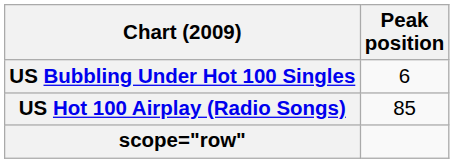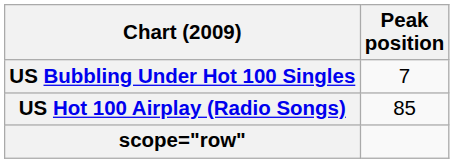(405, 76) 6 -> (405, 76) 7
